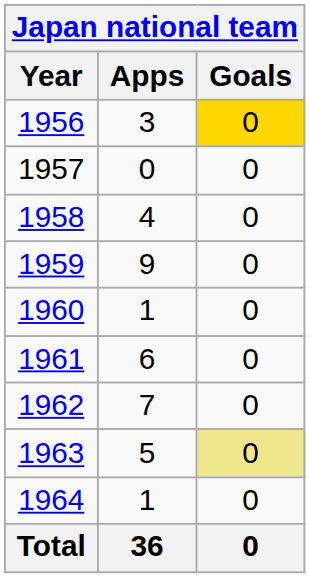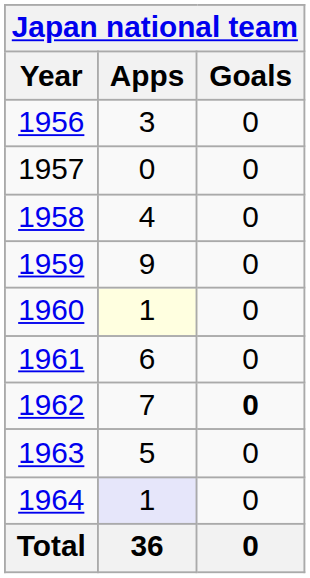(251, 122) gold background -> (251, 122) no background
(147, 311) no background -> (147, 311) lightyellow background
(251, 405) normal -> (251, 405) bold
(251, 452) khaki background -> (251, 452) no background
(147, 500) no background -> (147, 500) lavender background
